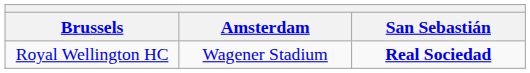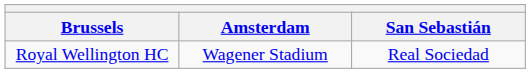(438, 54) bold -> (438, 54) normal
